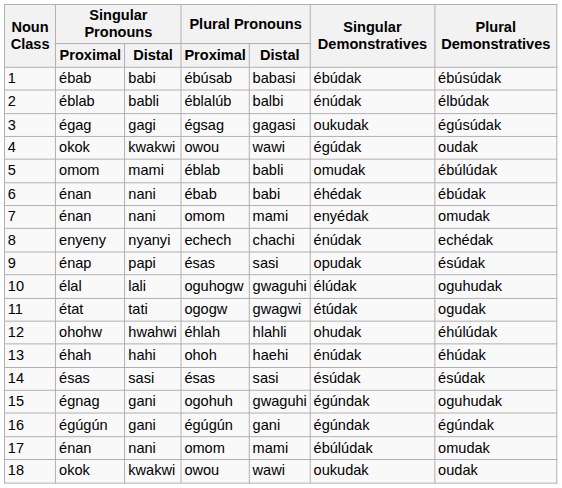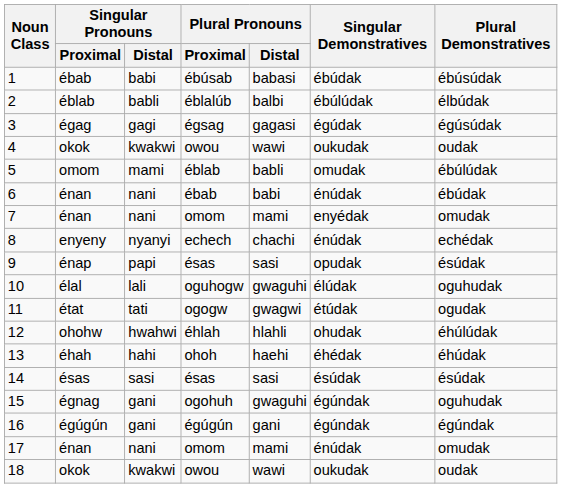(337, 101) énúdak -> (343, 101) ébúlúdak
(341, 124) oukudak -> (337, 124) égúdak
(337, 147) égúdak -> (341, 147) oukudak
(337, 194) éhédak -> (337, 194) énúdak
(337, 355) énúdak -> (337, 355) éhédak
(343, 448) ébúlúdak -> (337, 448) énúdak
